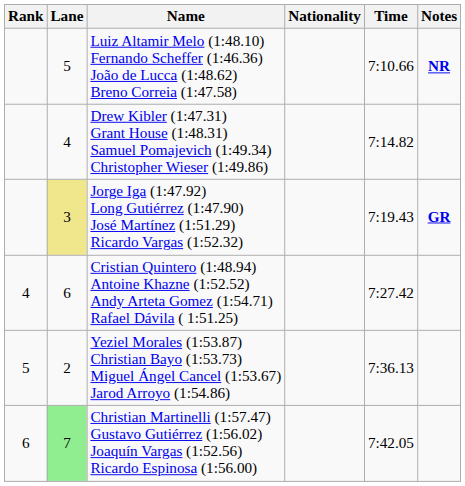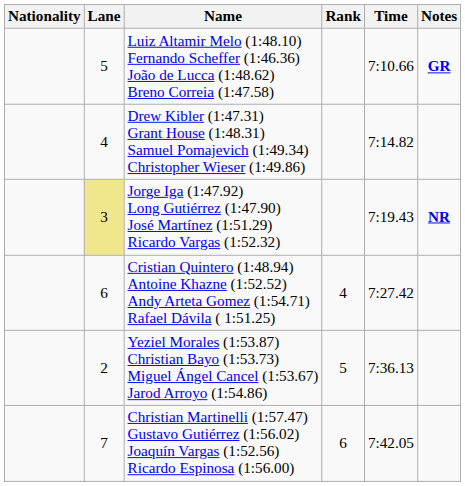columns swapped: (26, 16) <-> (325, 16)
(439, 66) NR -> (439, 66) GR
(439, 217) GR -> (439, 217) NR
(67, 443) lightgreen background -> (104, 443) no background
